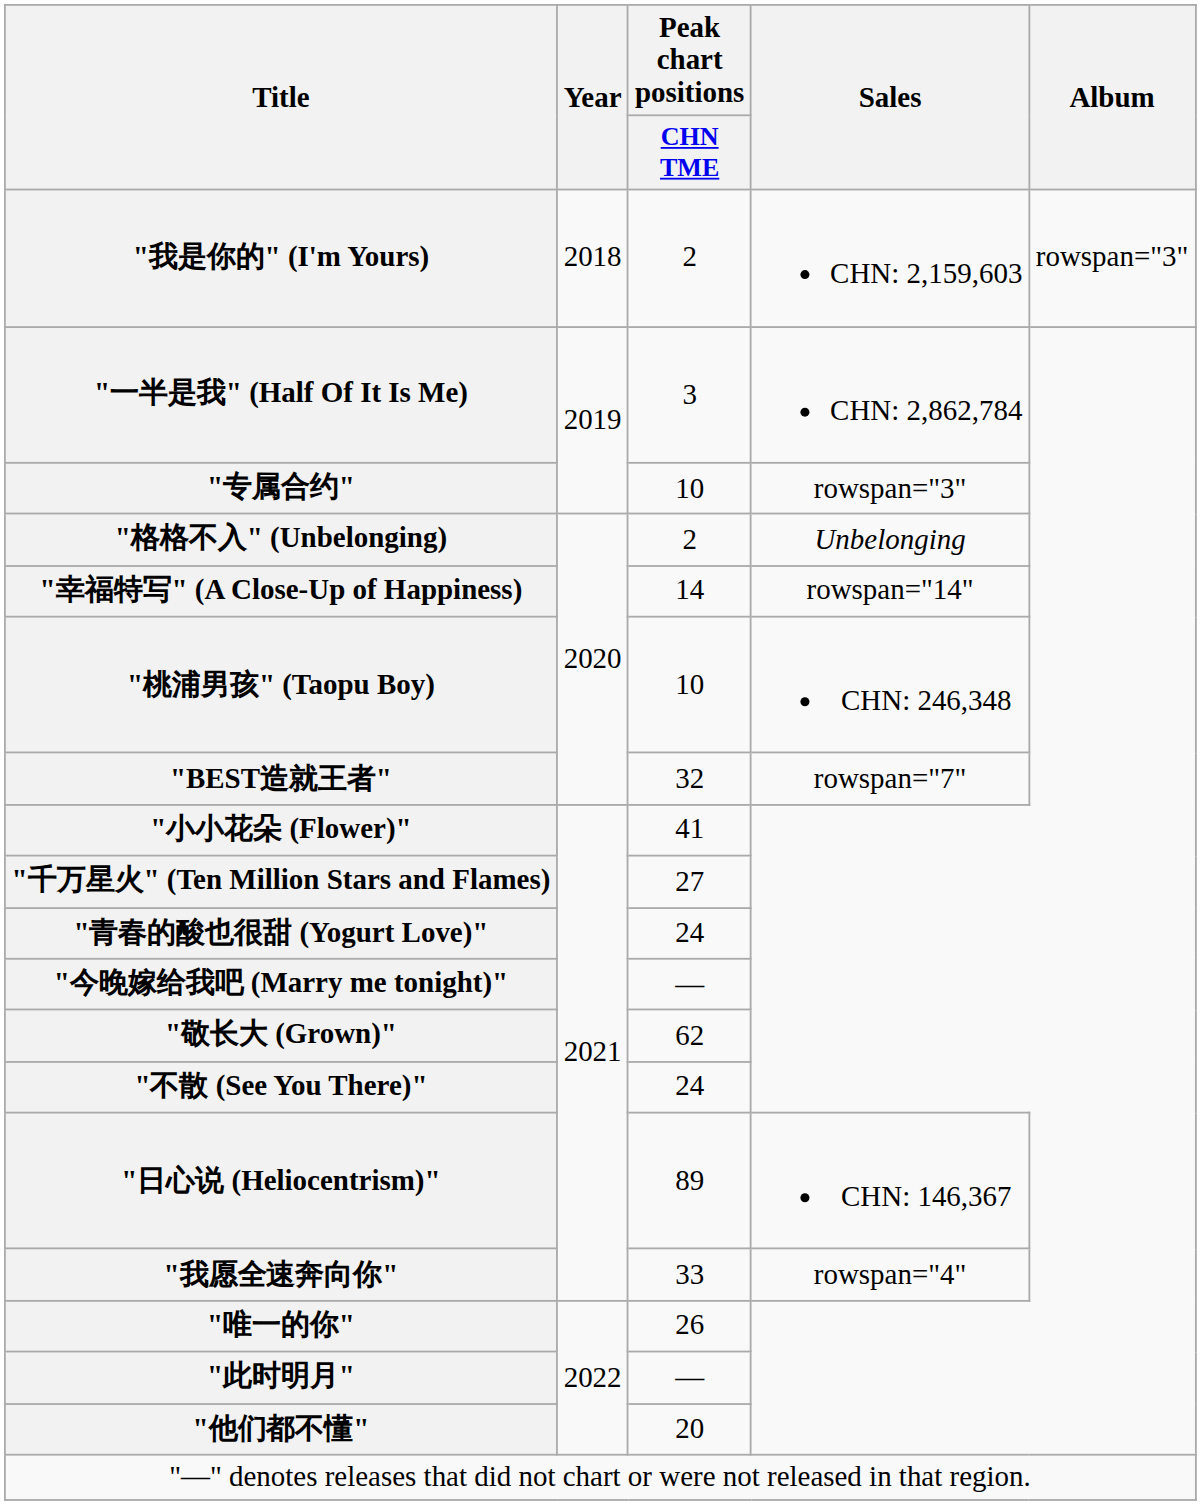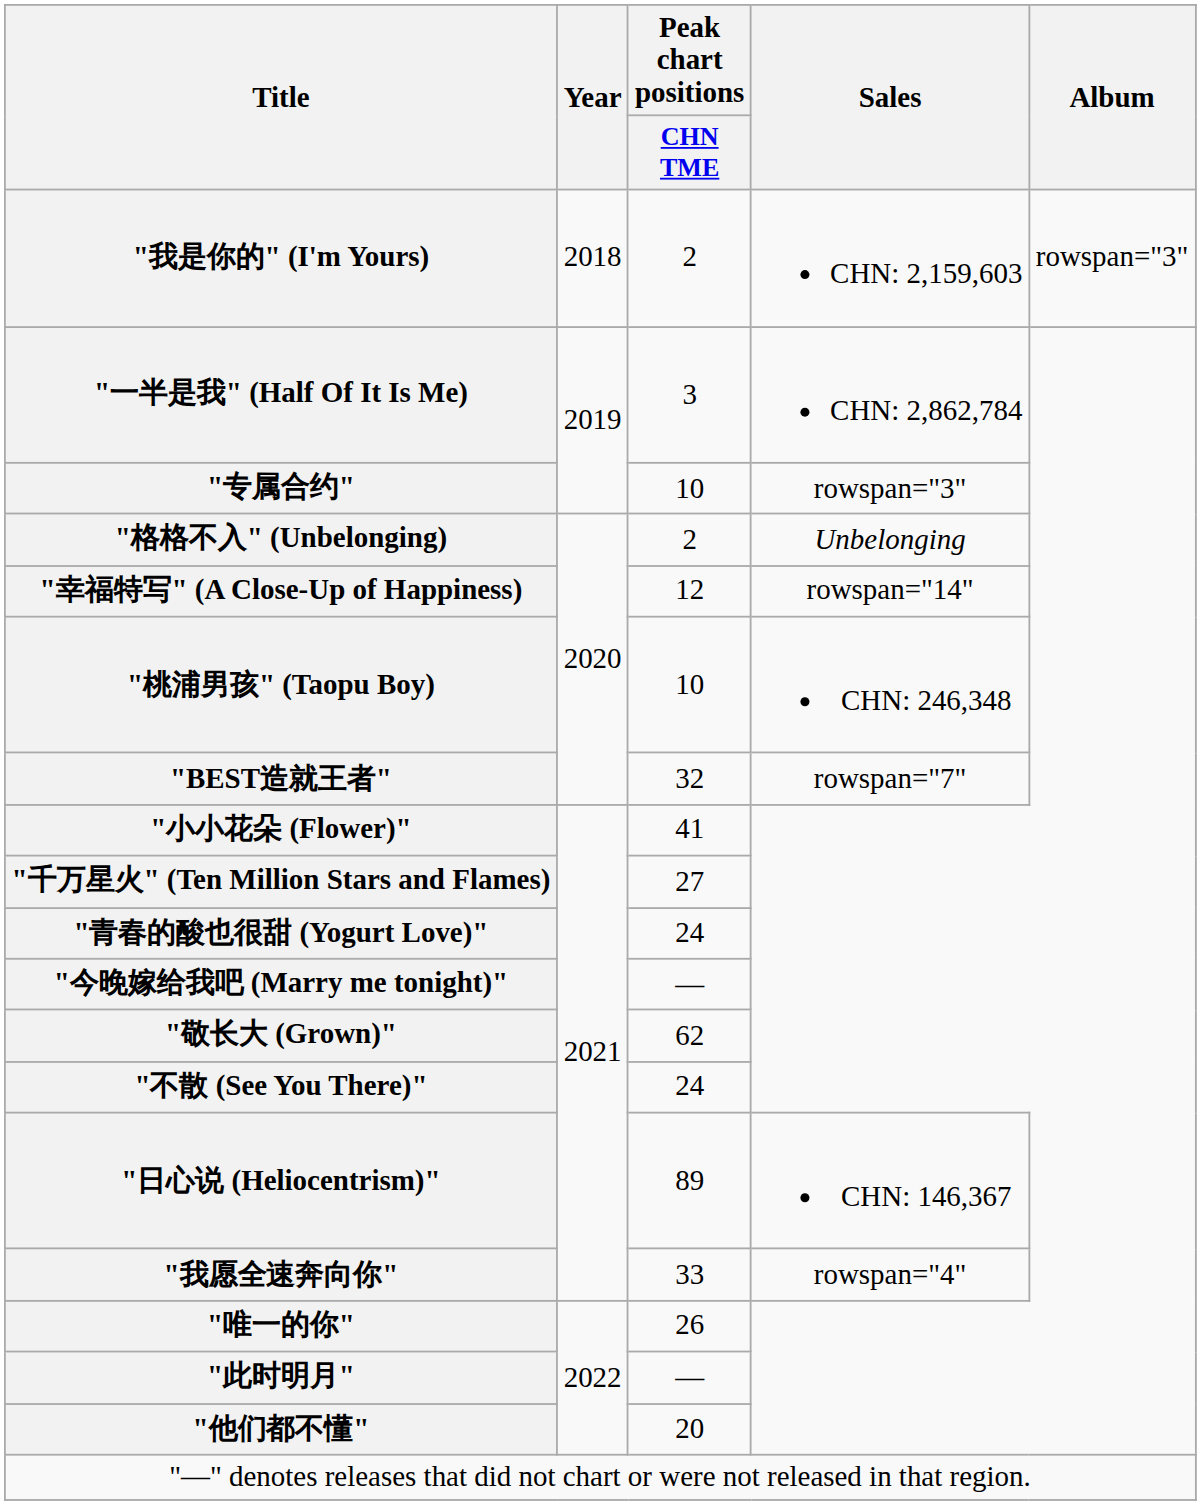(690, 590) 14 -> (690, 590) 12
